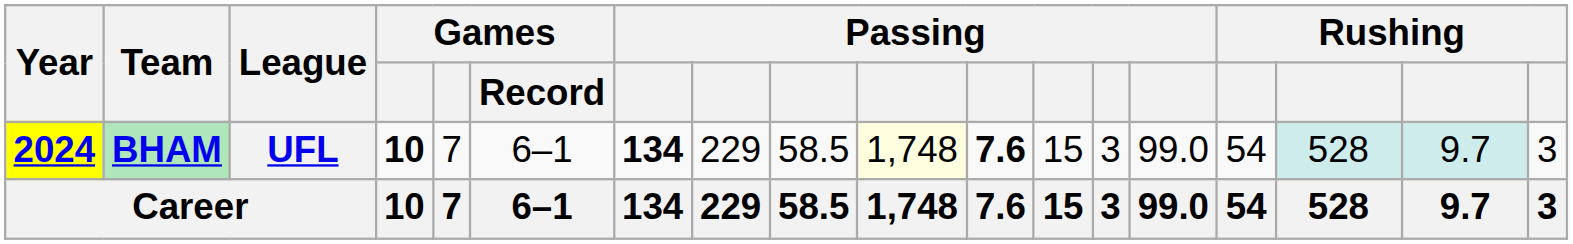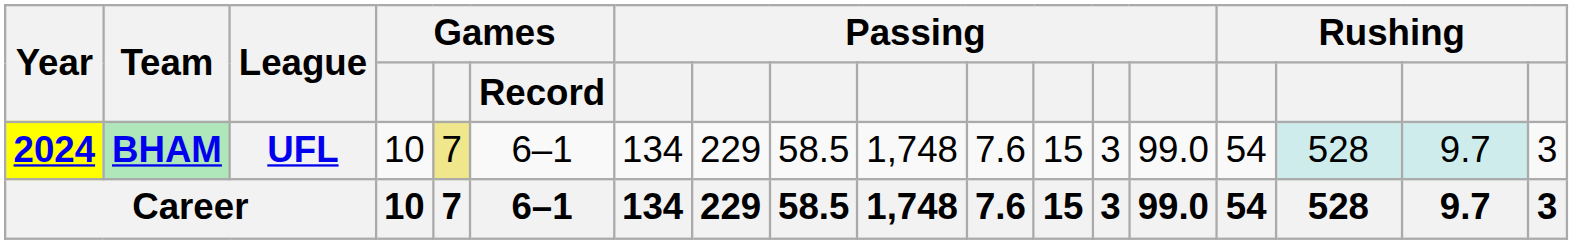(404, 149) bold -> (404, 149) normal
(452, 149) no background -> (452, 149) khaki background
(653, 149) bold -> (653, 149) normal
(912, 149) lightyellow background -> (912, 149) no background
(1000, 149) bold -> (1000, 149) normal
